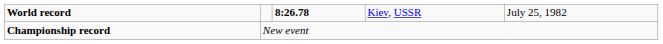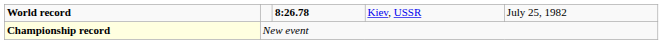(58, 30) no background -> (58, 30) lightyellow background
